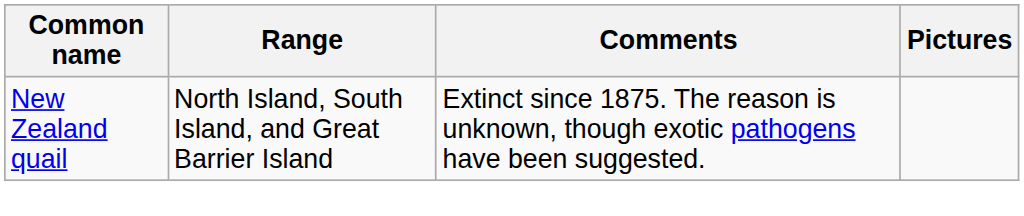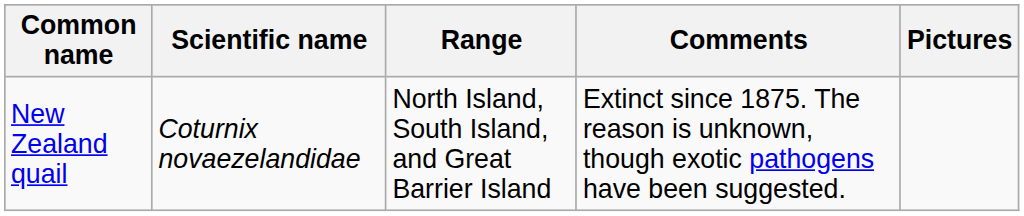+ column: (269, 40)
